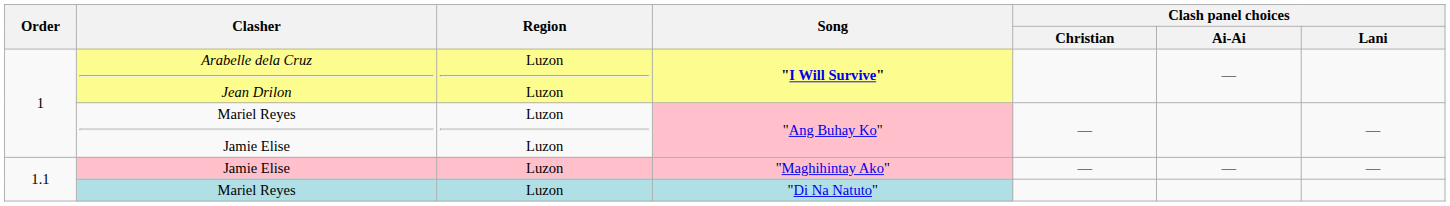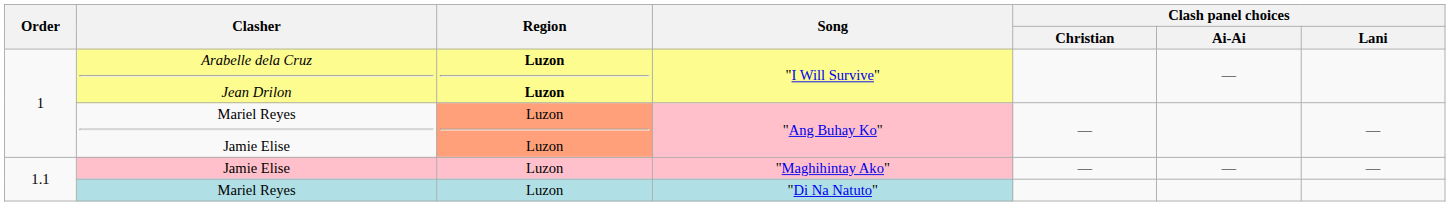(545, 76) normal -> (545, 76) bold
(833, 76) bold -> (833, 76) normal
(545, 130) no background -> (545, 130) lightsalmon background
